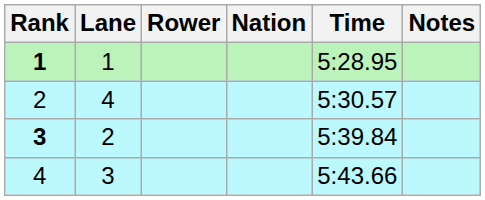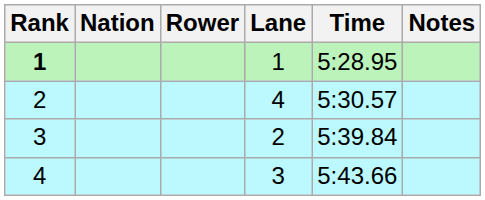columns swapped: (108, 23) <-> (269, 23)
(40, 137) bold -> (40, 137) normal
